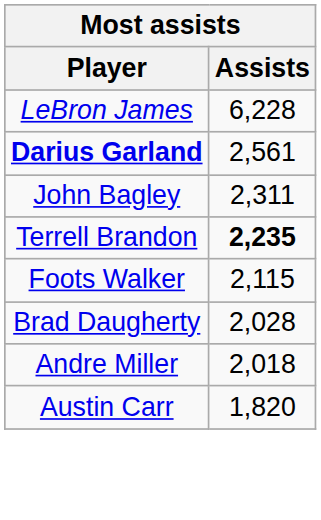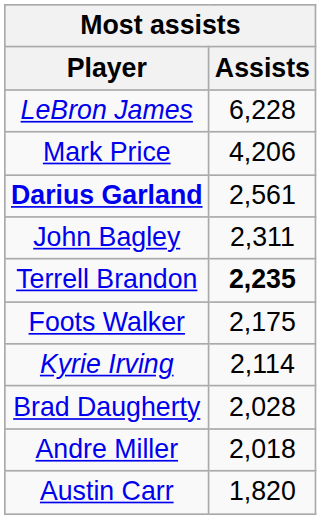+ row: (107, 152)
(262, 279) 2,115 -> (262, 322) 2,175
+ row: (107, 364)
